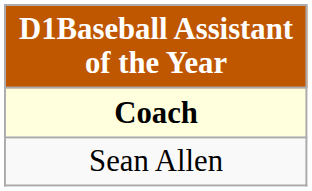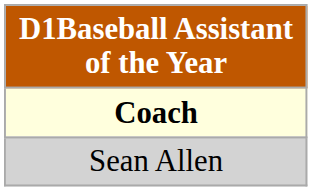(156, 160) no background -> (156, 160) lightgrey background
